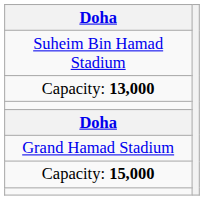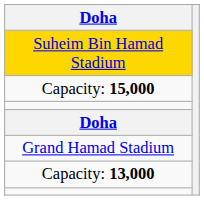(98, 52) no background -> (98, 52) gold background
(98, 88) Capacity: 13,000 -> (98, 88) Capacity: 15,000
(98, 174) Capacity: 15,000 -> (98, 174) Capacity: 13,000
